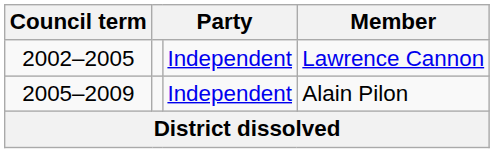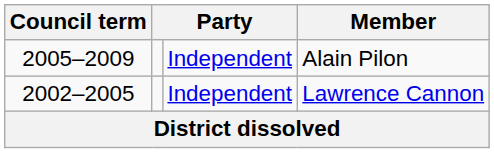rows swapped: (393, 57) <-> (355, 93)
